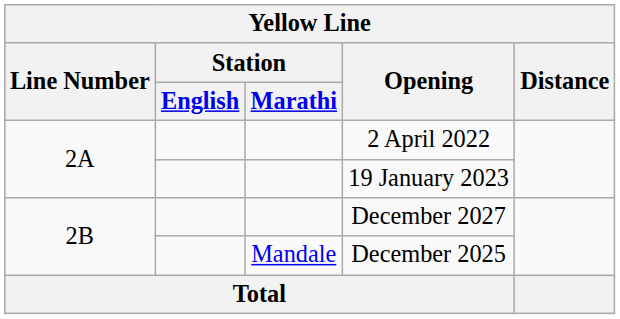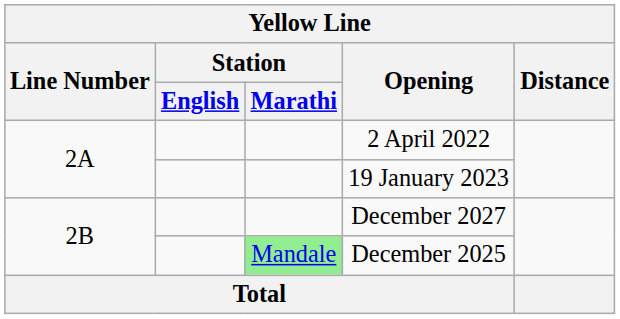(294, 255) no background -> (294, 255) lightgreen background
